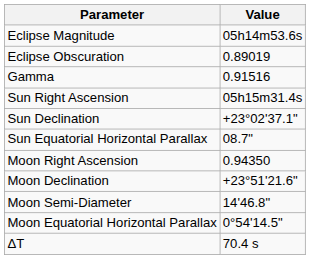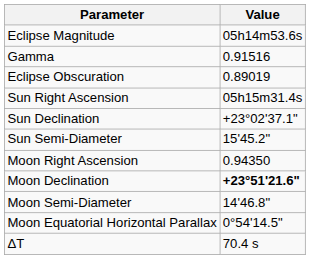rows swapped: (66, 56) <-> (31, 77)
+ row: (65, 139)
- row: (107, 139)
(260, 181) normal -> (261, 181) bold
